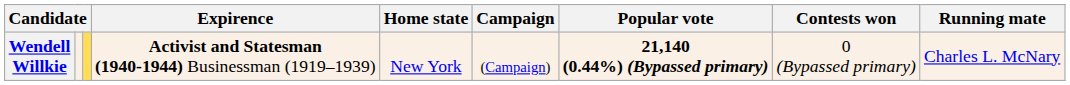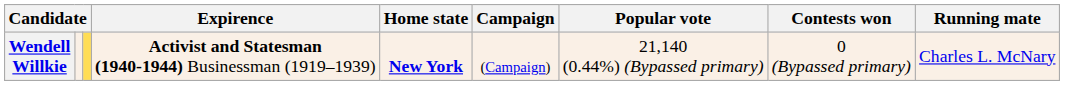(426, 66) normal -> (426, 66) bold
(666, 56) bold -> (663, 56) normal
